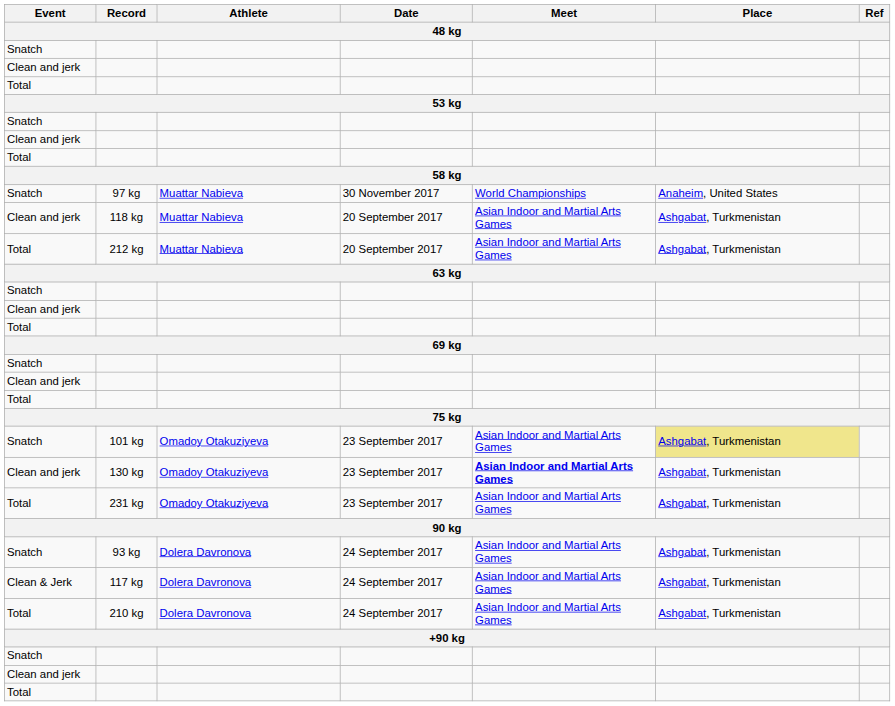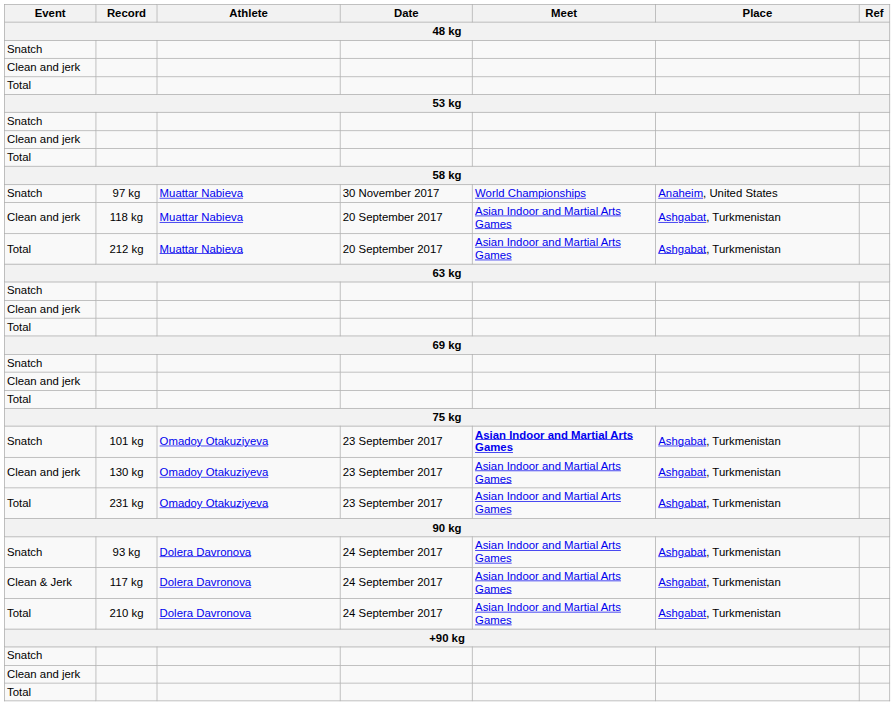(548, 441) normal -> (554, 441) bold
(720, 441) khaki background -> (720, 441) no background
(554, 472) bold -> (548, 472) normal
